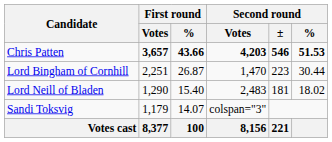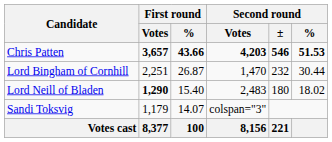(280, 71) 223 -> (280, 71) 232
(155, 90) normal -> (155, 90) bold
(280, 90) 181 -> (280, 90) 180
